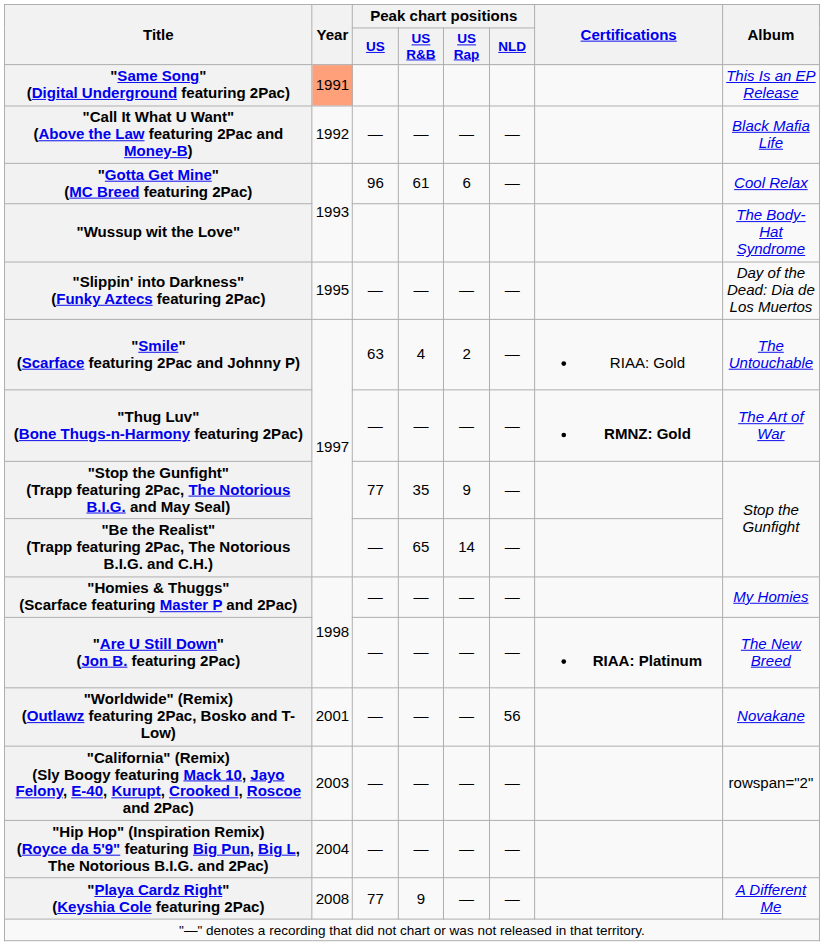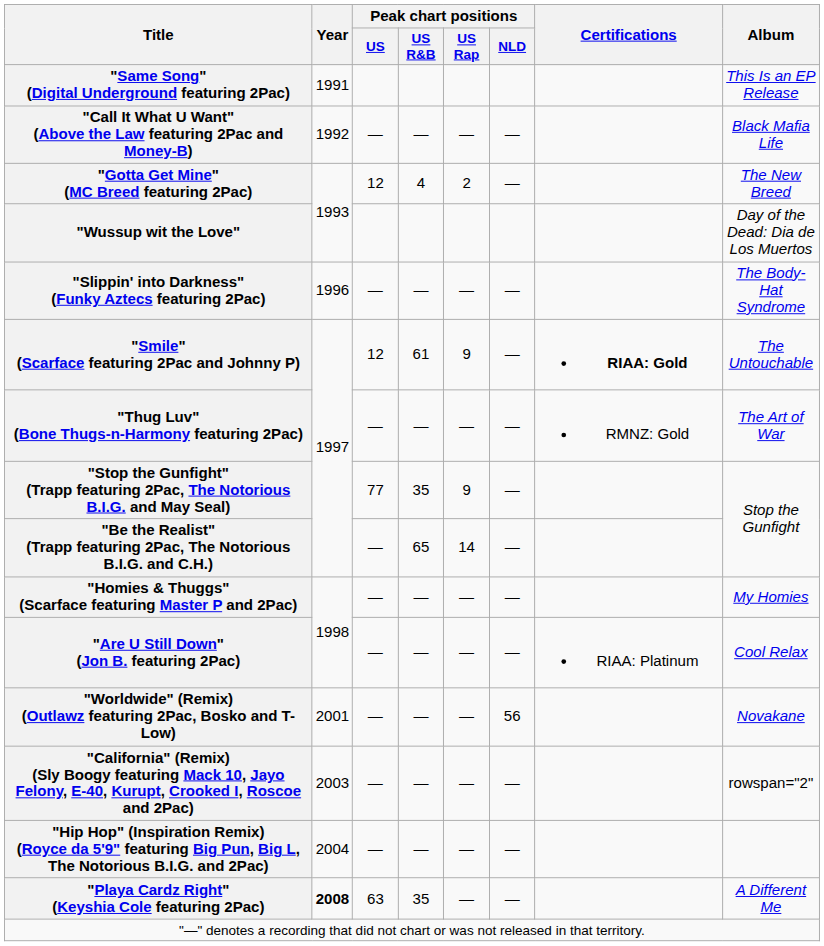(332, 85) lightsalmon background -> (332, 85) no background
(375, 183) 96 -> (375, 183) 12
(421, 183) 61 -> (421, 183) 4
(467, 183) 6 -> (467, 183) 2
(771, 183) Cool Relax -> (771, 183) The New Breed
(771, 232) The Body-Hat Syndrome -> (771, 232) Day of the Dead: Dia de Los Muertos
(332, 290) 1995 -> (332, 290) 1996
(771, 290) Day of the Dead: Dia de Los Muertos -> (771, 290) The Body-Hat Syndrome
(375, 354) 63 -> (375, 354) 12
(421, 354) 4 -> (421, 354) 61
(467, 354) 2 -> (467, 354) 9
(629, 363) normal -> (629, 363) bold
(629, 434) bold -> (629, 434) normal
(629, 661) bold -> (629, 661) normal
(771, 652) The New Breed -> (771, 652) Cool Relax
(332, 898) normal -> (332, 898) bold
(375, 898) 77 -> (375, 898) 63
(421, 898) 9 -> (421, 898) 35
